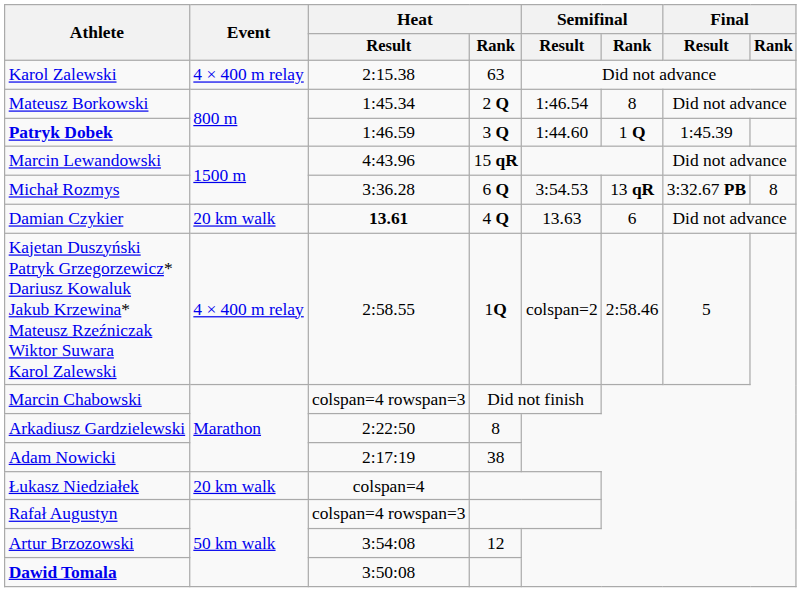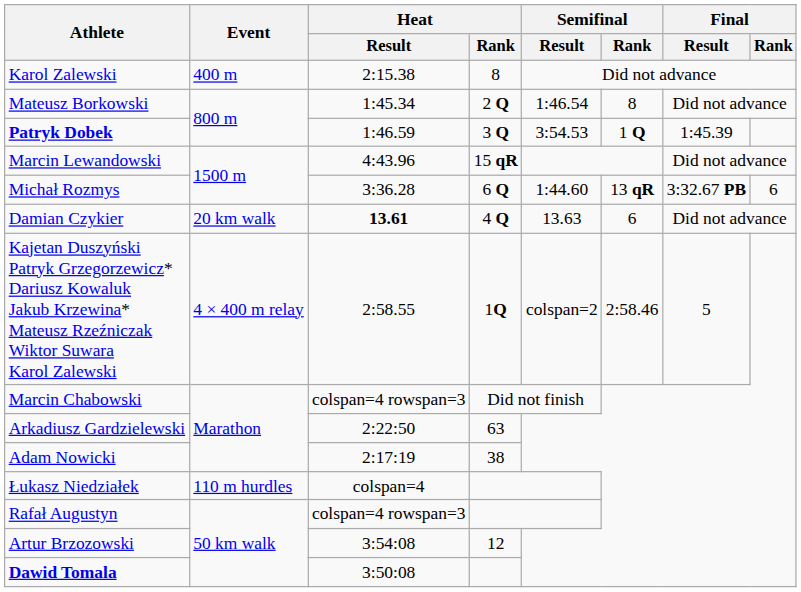(249, 75) 4 × 400 m relay -> (215, 75) 400 m
(496, 75) 63 -> (496, 75) 8
(562, 132) 1:44.60 -> (562, 132) 3:54.53
(562, 190) 3:54.53 -> (562, 190) 1:44.60
(773, 190) 8 -> (773, 190) 6
(496, 428) 8 -> (496, 428) 63
(234, 485) 20 km walk -> (243, 485) 110 m hurdles
